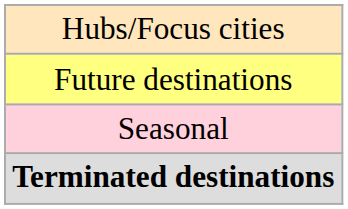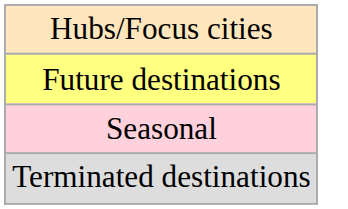(173, 177) bold -> (161, 177) normal
